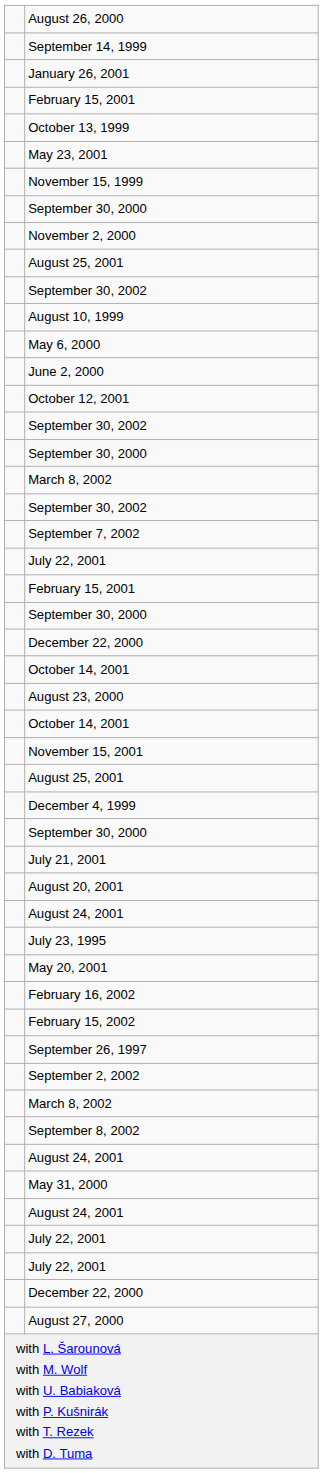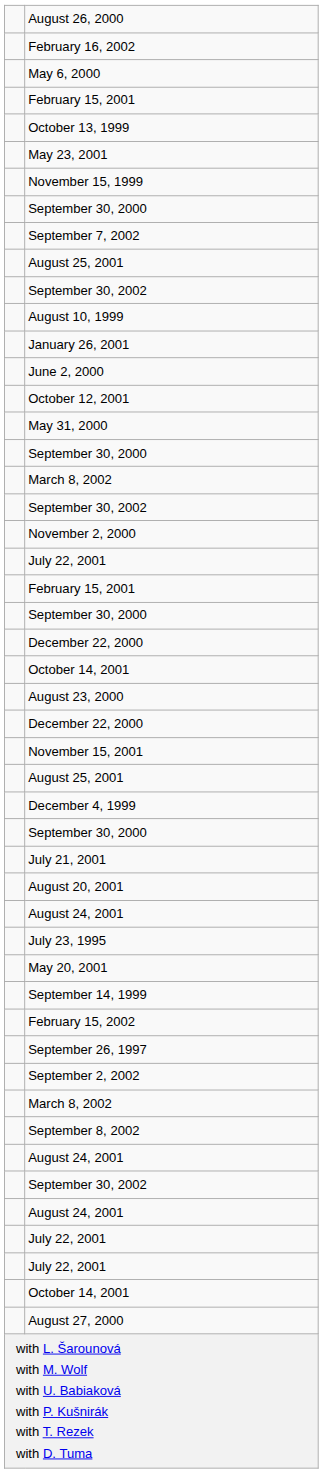(87, 46) September 14, 1999 -> (82, 46) February 16, 2002
(79, 73) January 26, 2001 -> (64, 73) May 6, 2000
(82, 236) November 2, 2000 -> (84, 236) September 7, 2002
(64, 344) May 6, 2000 -> (79, 344) January 26, 2001
(87, 425) September 30, 2002 -> (68, 425) May 31, 2000
(84, 534) September 7, 2002 -> (82, 534) November 2, 2000
(79, 724) October 14, 2001 -> (86, 724) December 22, 2000
(82, 995) February 16, 2002 -> (87, 995) September 14, 1999
(68, 1185) May 31, 2000 -> (87, 1185) September 30, 2002
(86, 1293) December 22, 2000 -> (79, 1293) October 14, 2001
